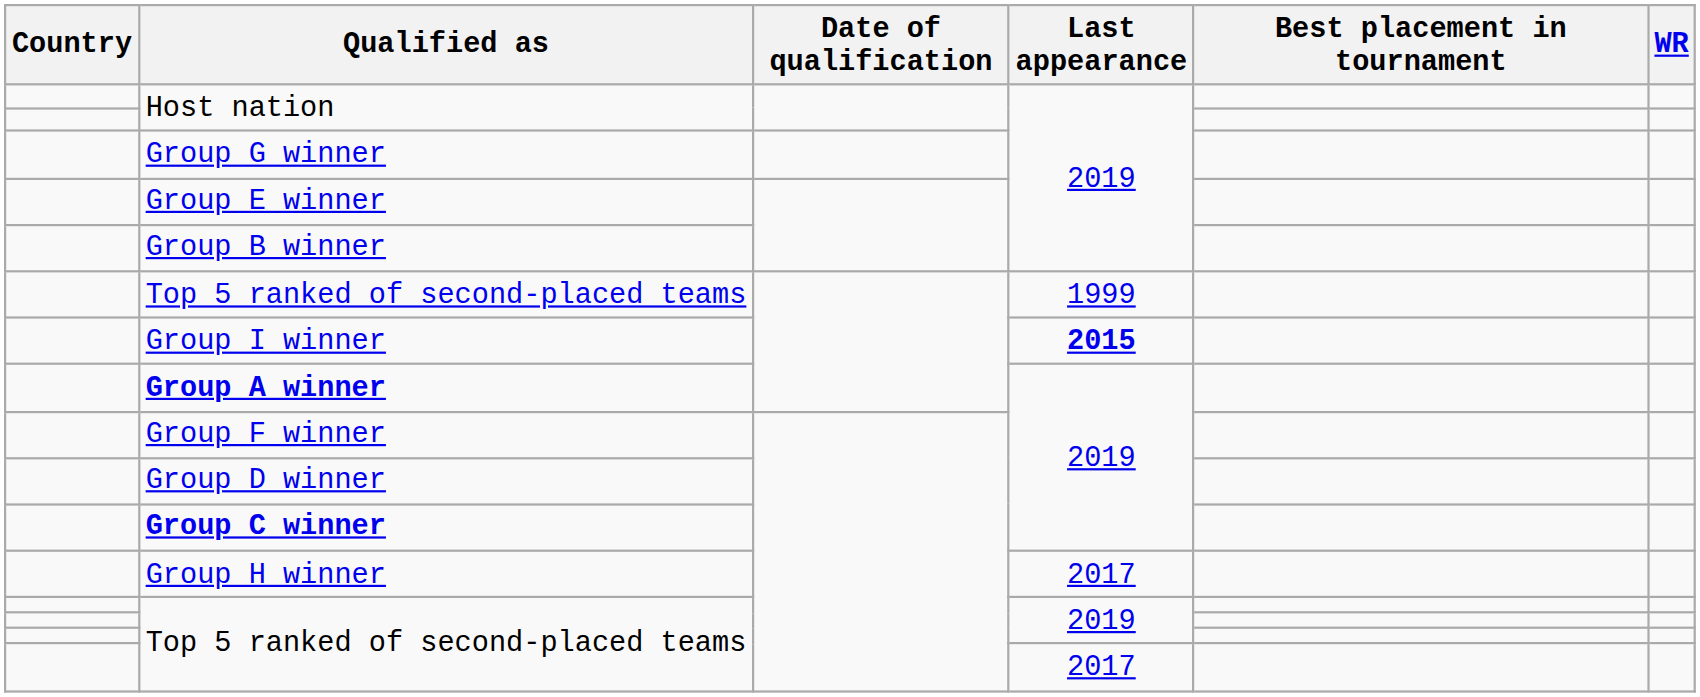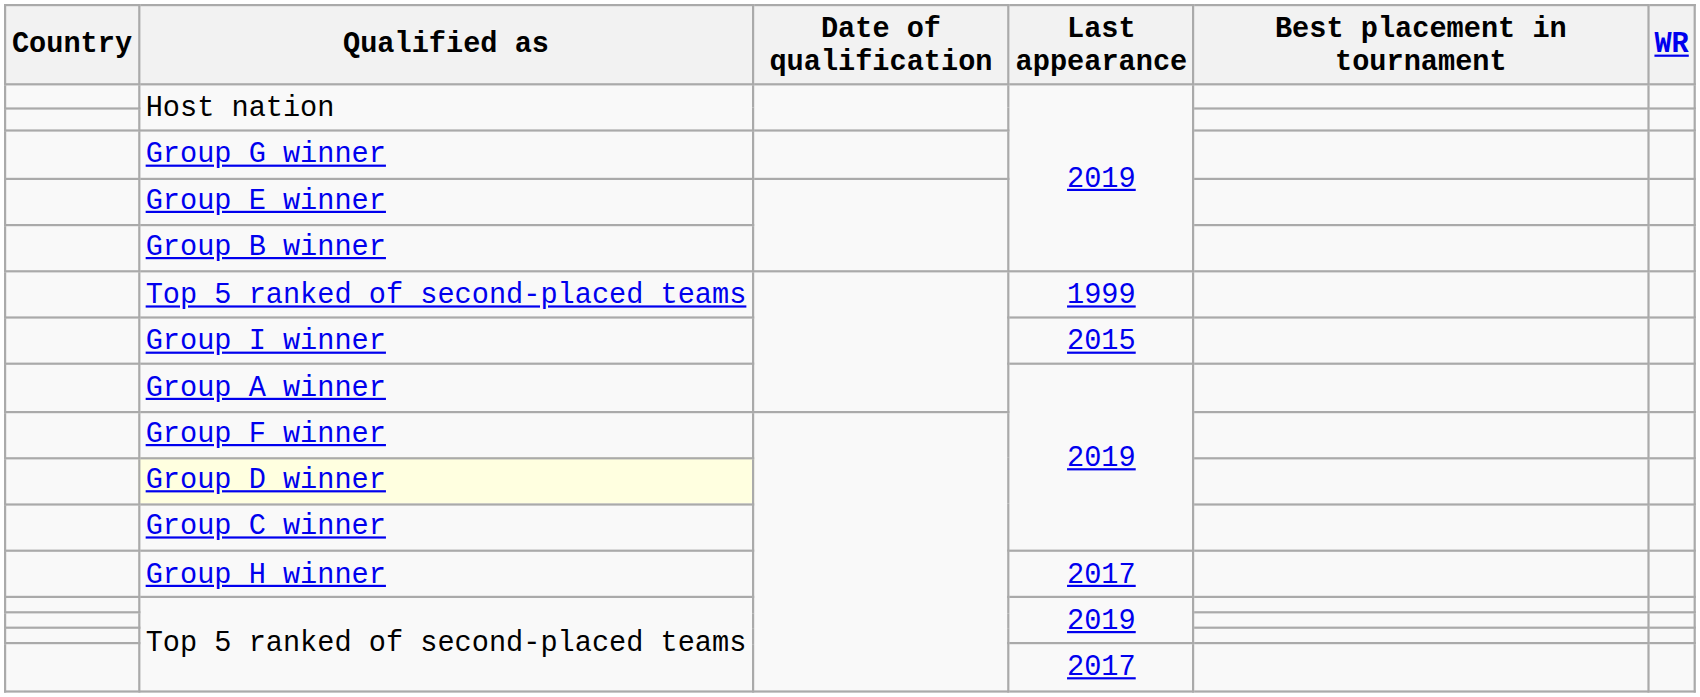(1101, 341) bold -> (1101, 341) normal
(266, 388) bold -> (266, 388) normal
(266, 481) no background -> (266, 481) lightyellow background
(266, 528) bold -> (266, 528) normal
